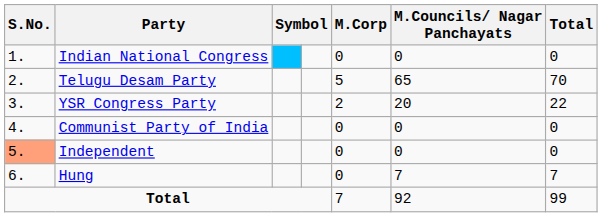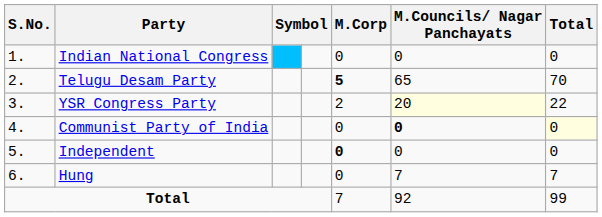(339, 81) normal -> (339, 81) bold
(403, 104) no background -> (403, 104) lightyellow background
(398, 128) normal -> (398, 128) bold
(554, 128) no background -> (554, 128) lightyellow background
(17, 152) lightsalmon background -> (17, 152) no background
(339, 152) normal -> (339, 152) bold
